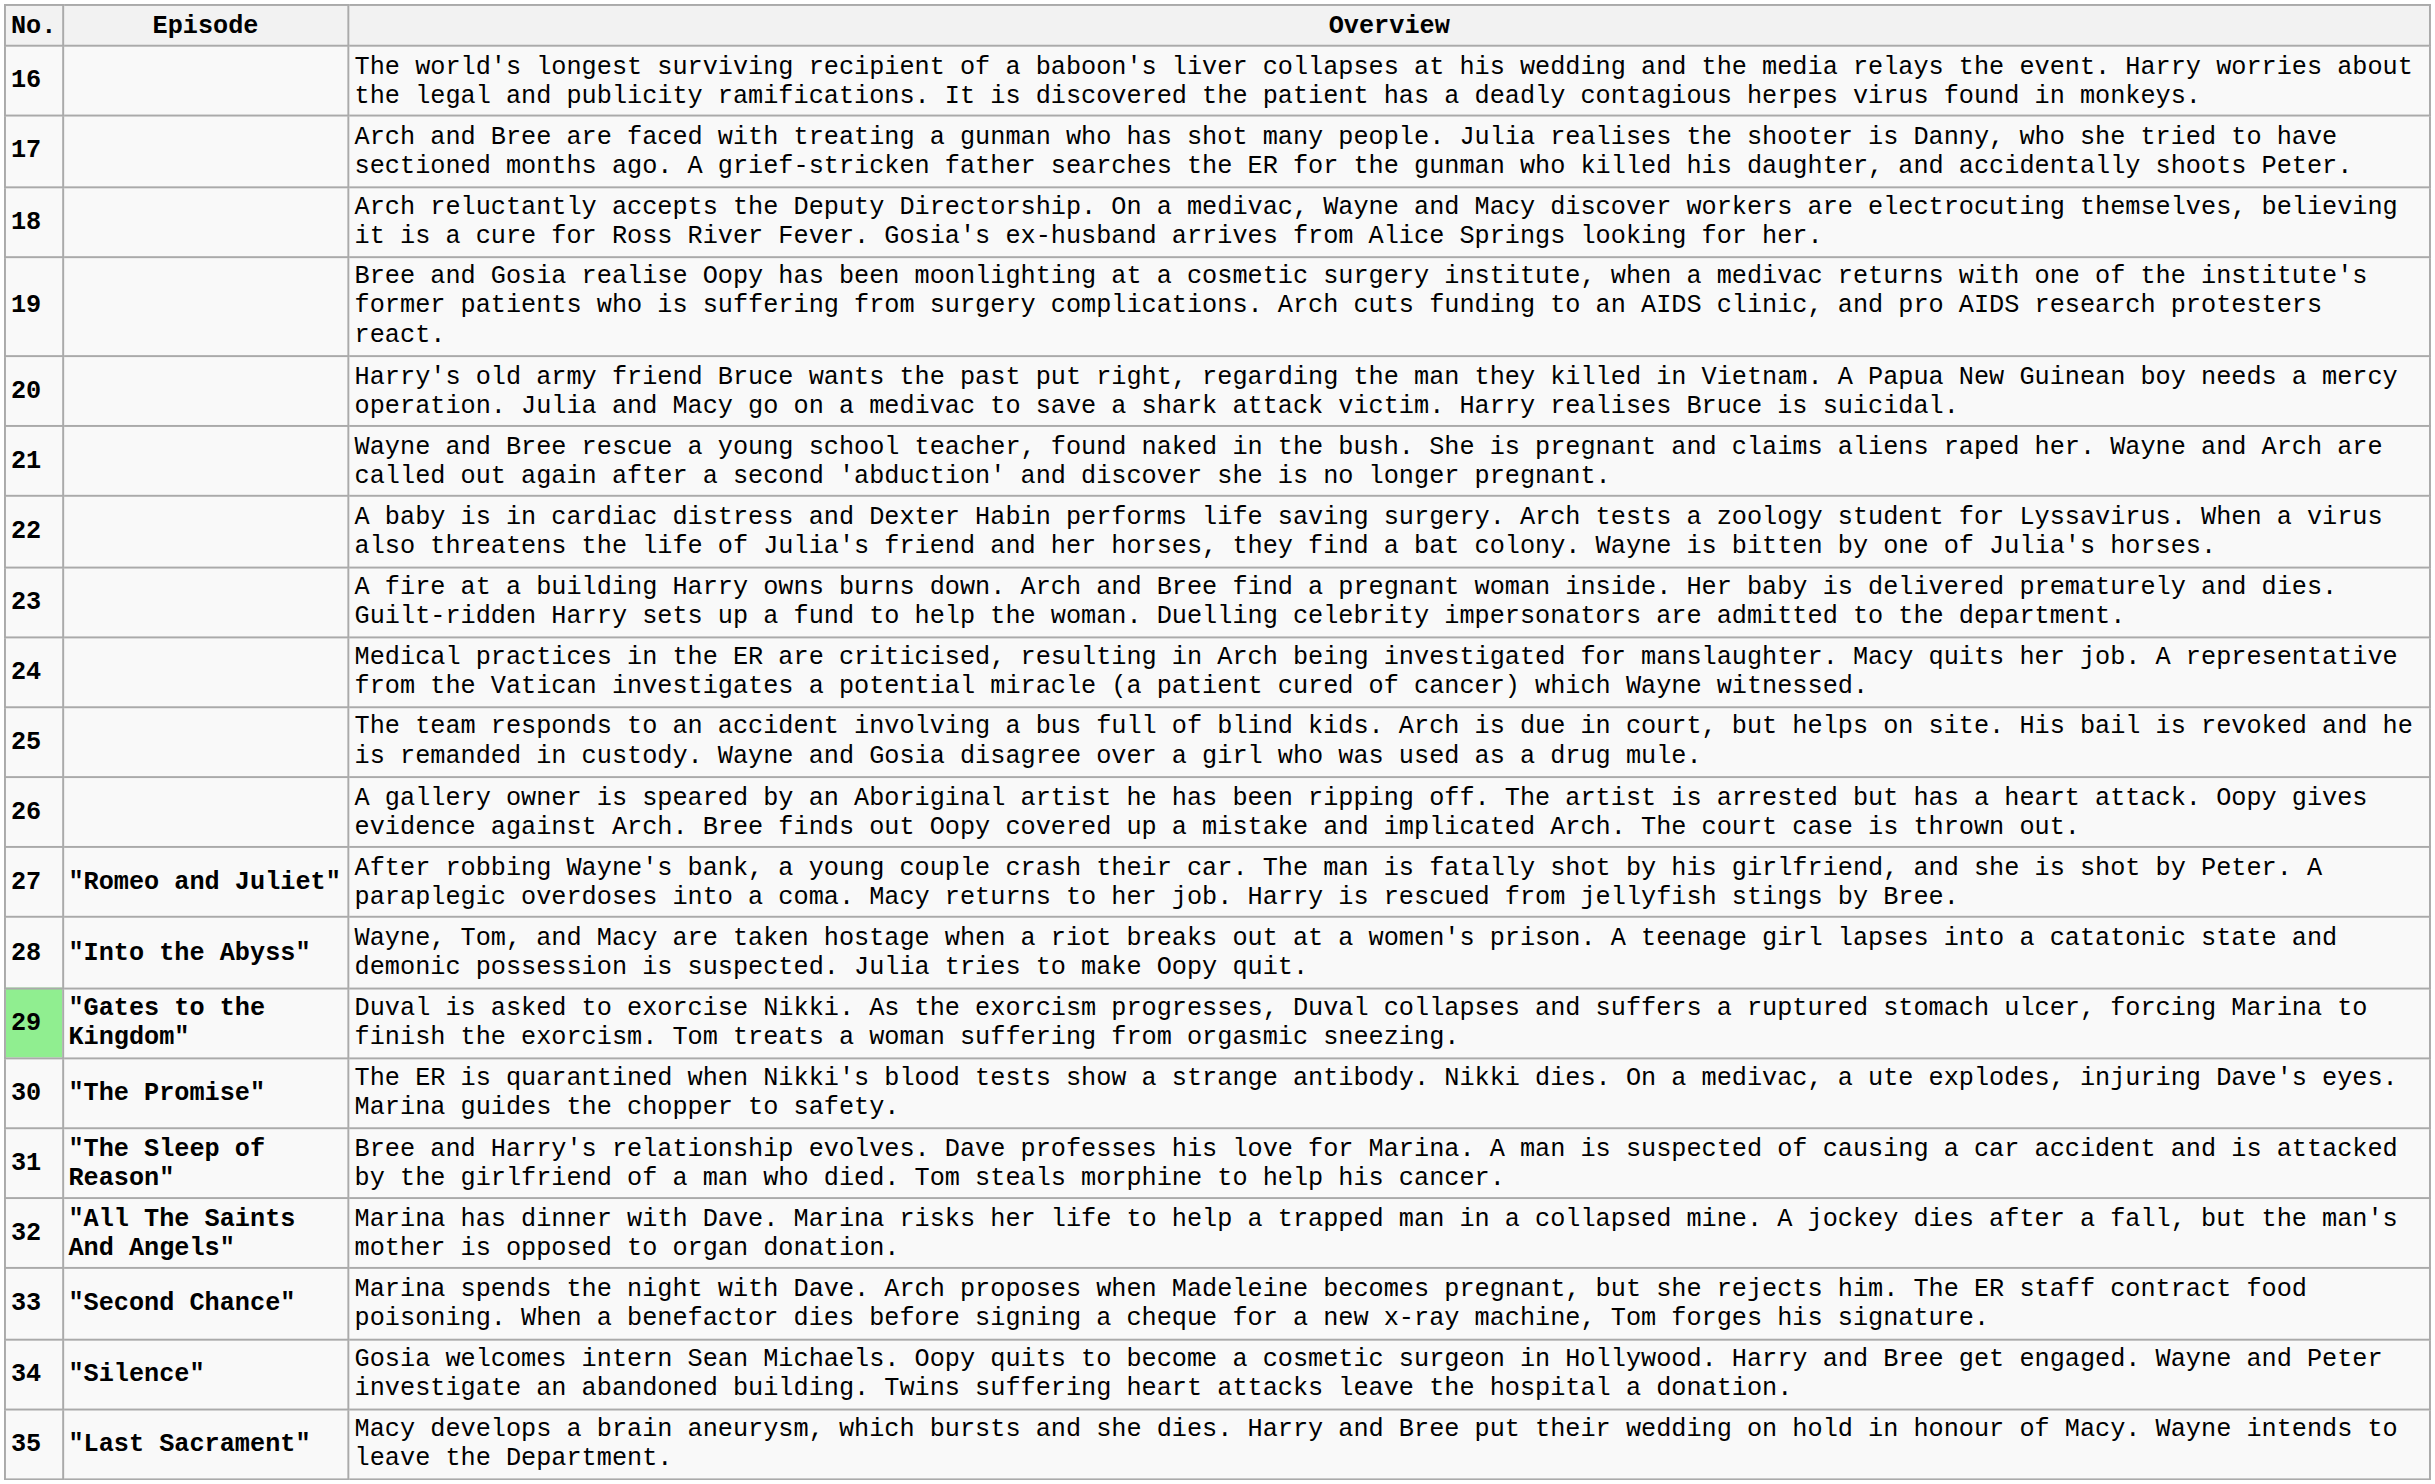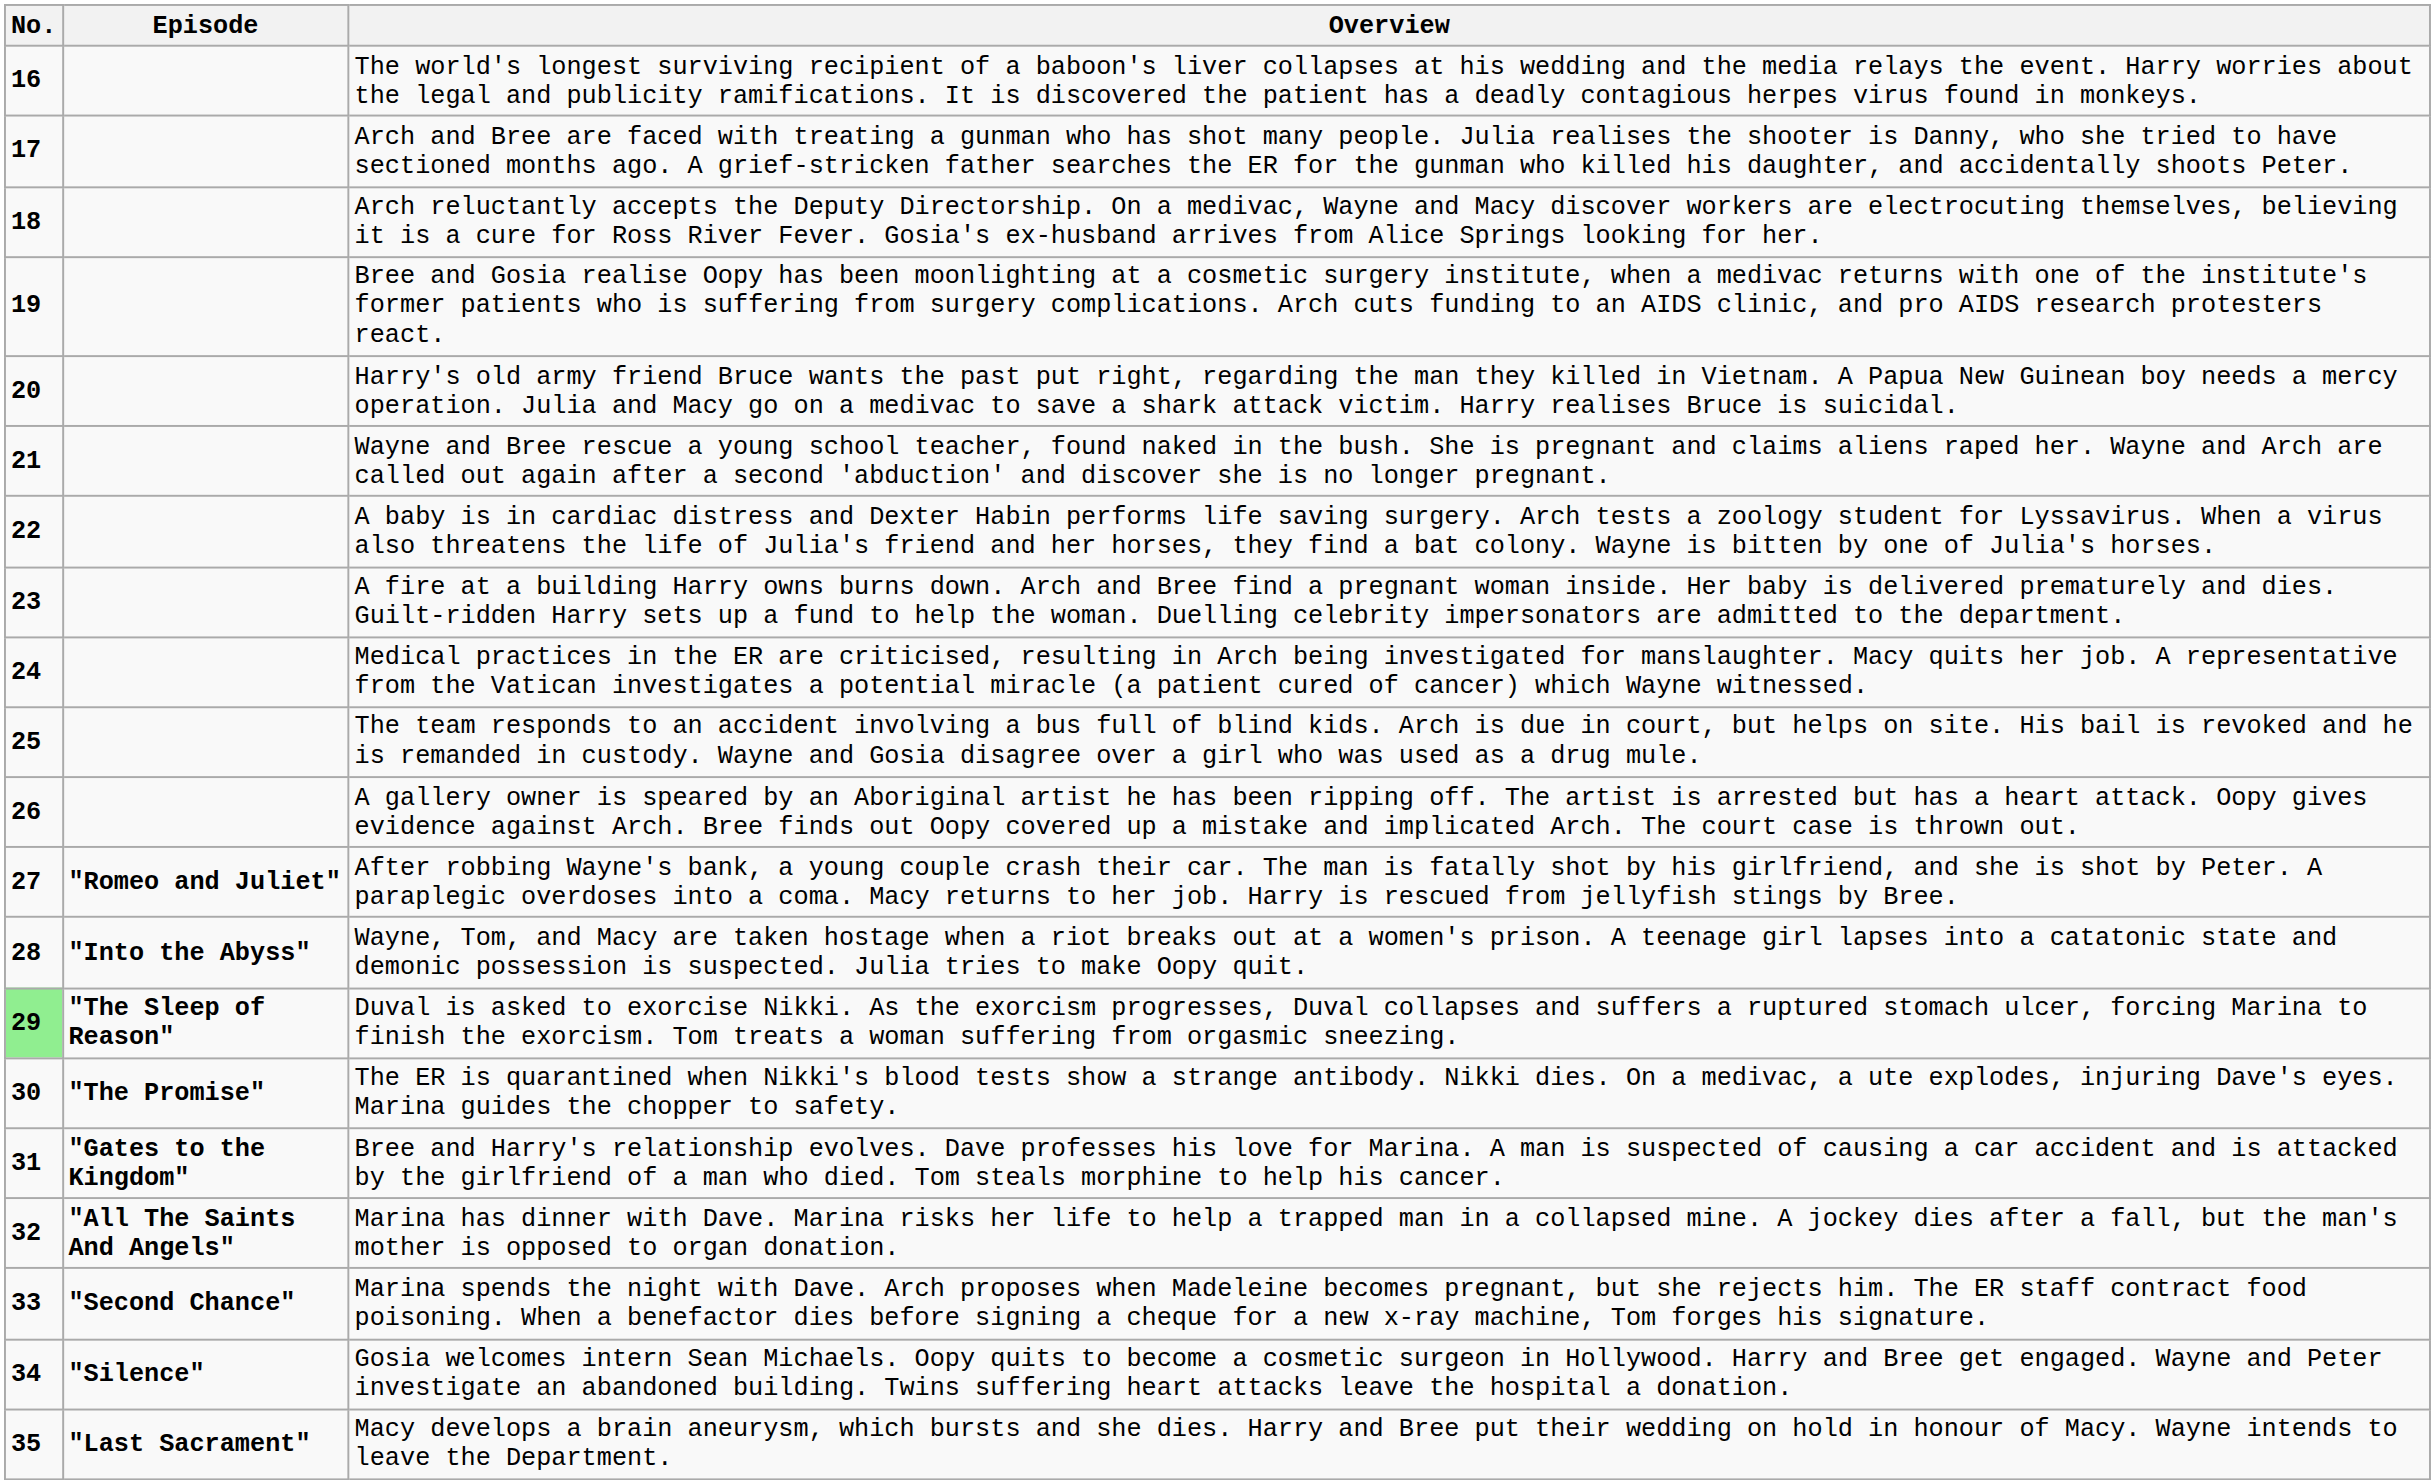(167, 1023) "Gates to the Kingdom" -> (167, 1023) "The Sleep of Reason"
(167, 1163) "The Sleep of Reason" -> (167, 1163) "Gates to the Kingdom"
